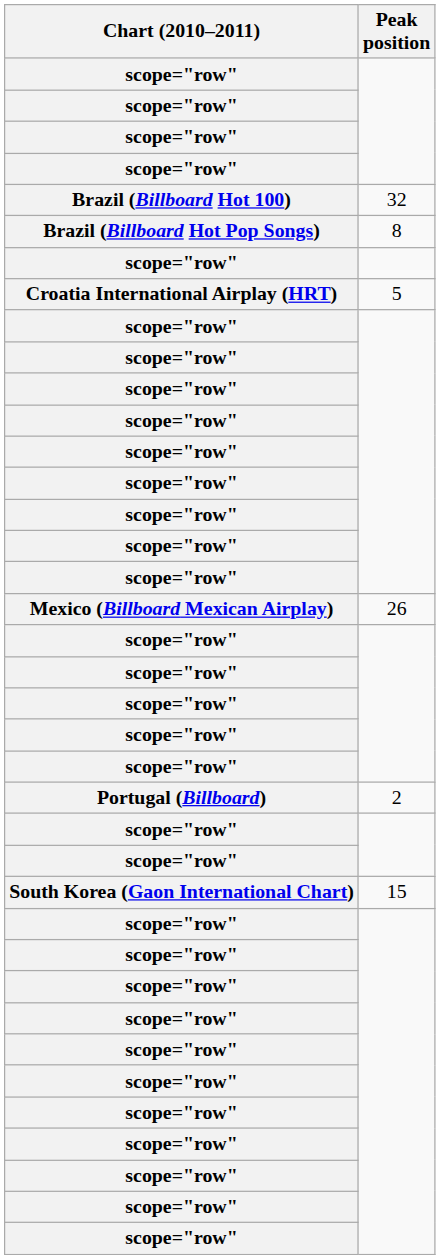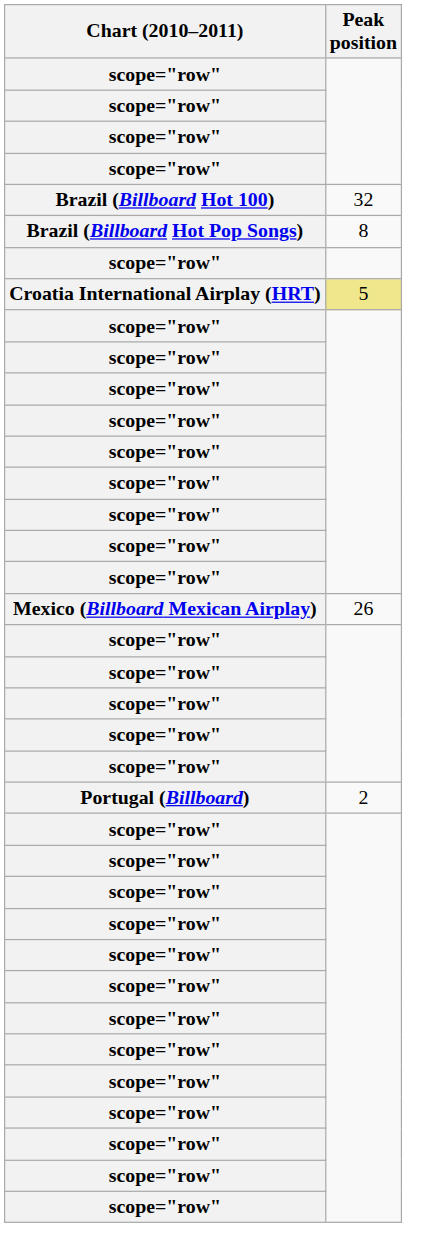(397, 294) no background -> (363, 294) khaki background
- row: (182, 892)
